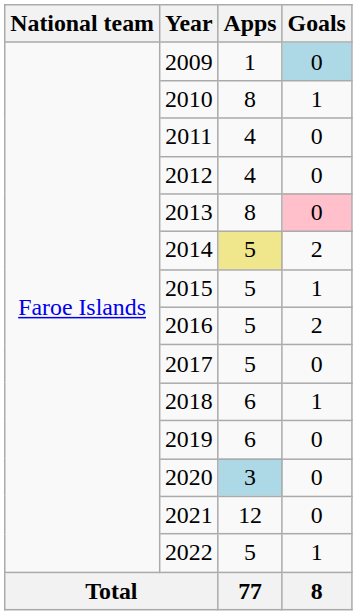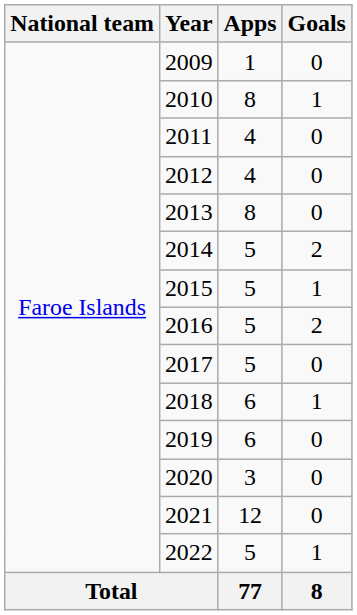(317, 61) lightblue background -> (317, 61) no background
(317, 212) pink background -> (317, 212) no background
(250, 250) khaki background -> (250, 250) no background
(250, 477) lightblue background -> (250, 477) no background
